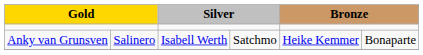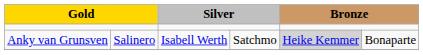(321, 39) no background -> (321, 39) lightgrey background
